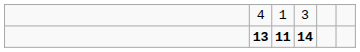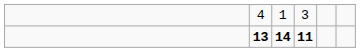(283, 37) 11 -> (283, 37) 14
(305, 37) 14 -> (305, 37) 11
